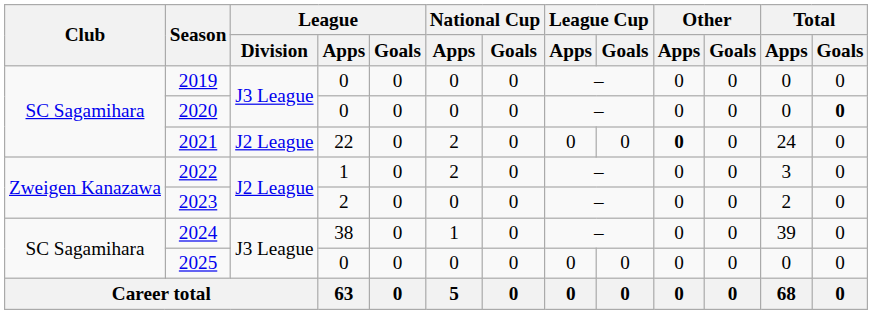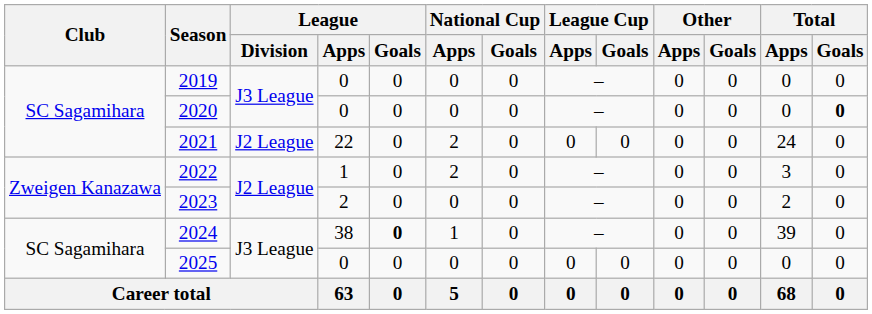(679, 141) bold -> (679, 141) normal
(397, 232) normal -> (397, 232) bold
